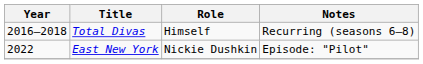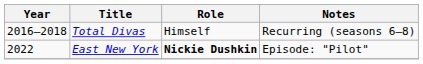(211, 49) normal -> (211, 49) bold
